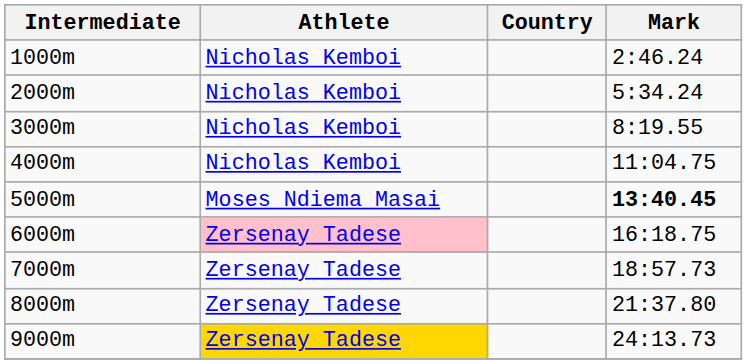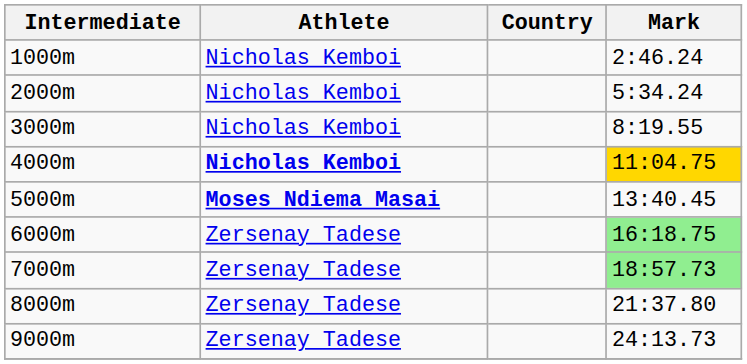(303, 164) normal -> (303, 164) bold
(664, 164) no background -> (664, 164) gold background
(323, 199) normal -> (323, 199) bold
(664, 199) bold -> (664, 199) normal
(303, 235) pink background -> (303, 235) no background
(664, 235) no background -> (664, 235) lightgreen background
(664, 270) no background -> (664, 270) lightgreen background
(303, 341) gold background -> (303, 341) no background
